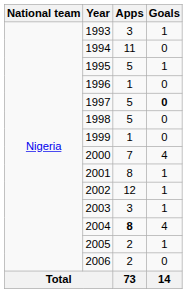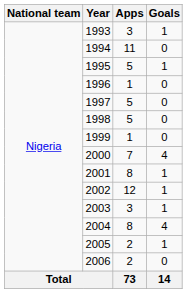(164, 102) bold -> (164, 102) normal
(130, 226) bold -> (130, 226) normal
